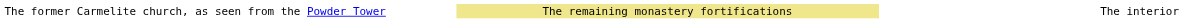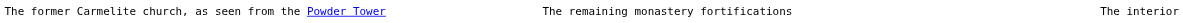(667, 11) khaki background -> (667, 11) no background
